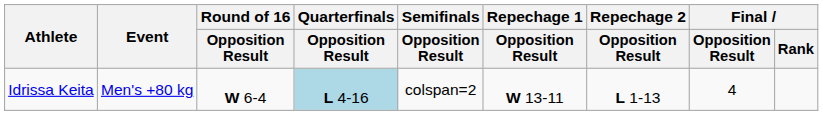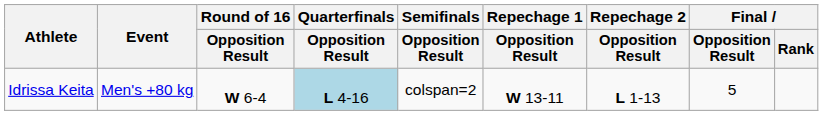(732, 90) 4 -> (732, 90) 5
